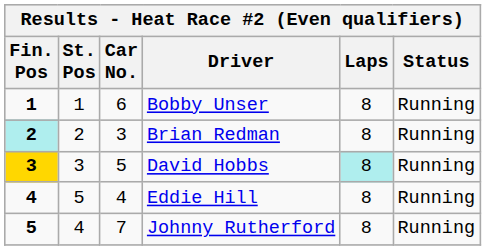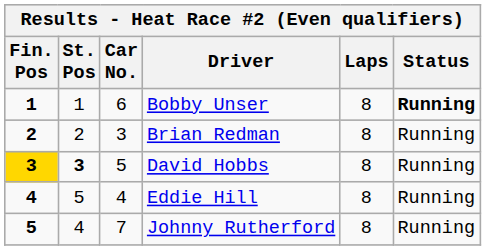(436, 104) normal -> (436, 104) bold
(31, 135) paleturquoise background -> (31, 135) no background
(79, 166) normal -> (79, 166) bold
(366, 166) paleturquoise background -> (366, 166) no background
